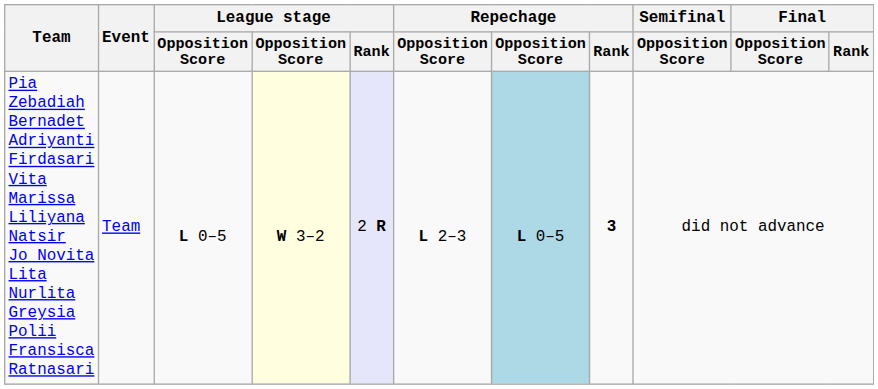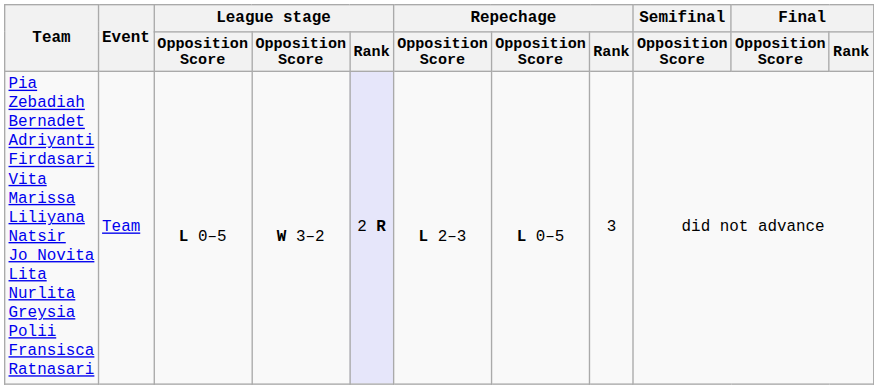(301, 237) lightyellow background -> (301, 237) no background
(541, 237) lightblue background -> (541, 237) no background
(611, 227) bold -> (611, 227) normal
